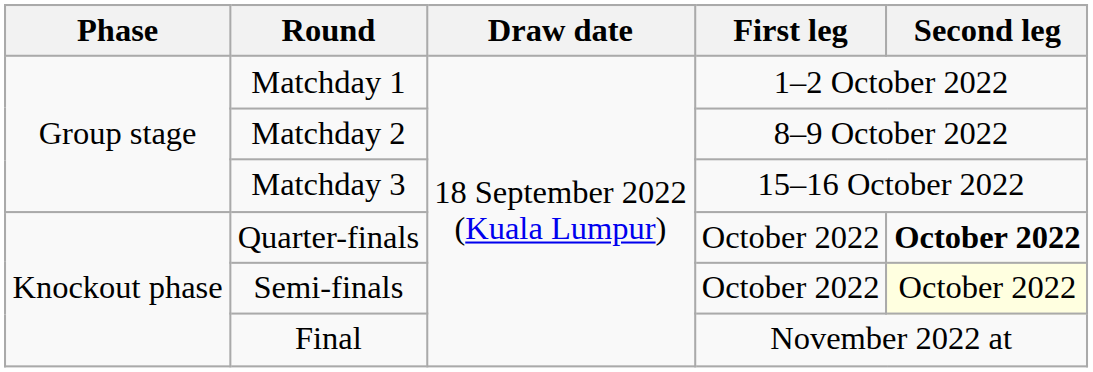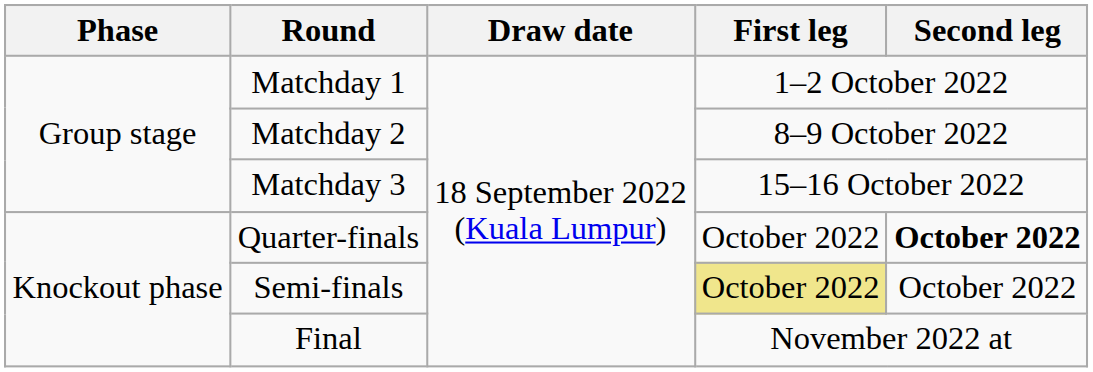(791, 287) no background -> (791, 287) khaki background
(987, 287) lightyellow background -> (987, 287) no background
